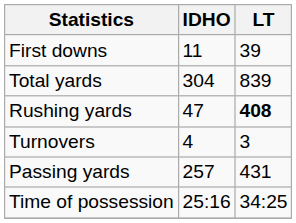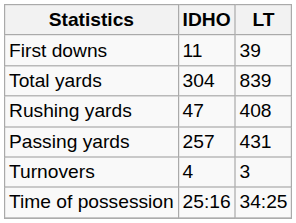(256, 111) bold -> (256, 111) normal
rows swapped: (69, 171) <-> (52, 141)
